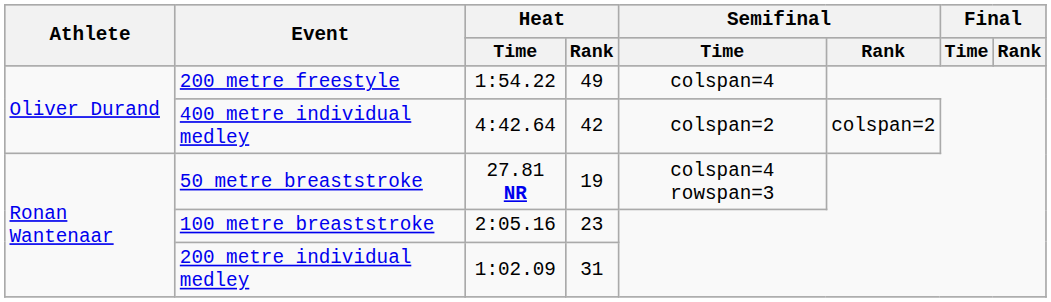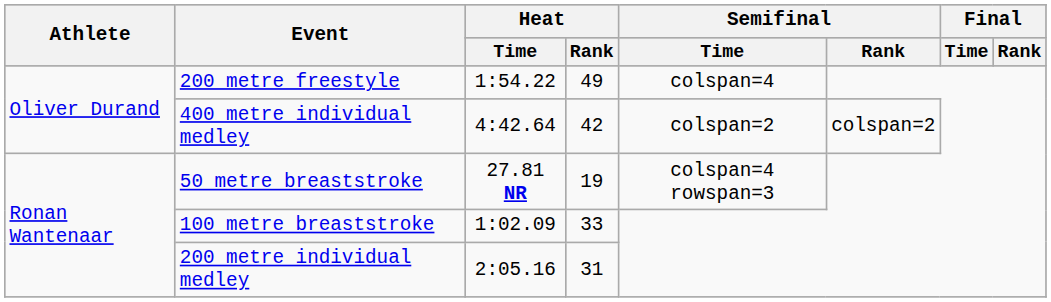(515, 225) 2:05.16 -> (515, 225) 1:02.09
(592, 225) 23 -> (592, 225) 33
(515, 269) 1:02.09 -> (515, 269) 2:05.16
